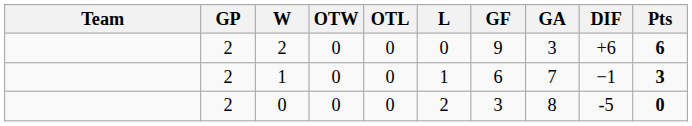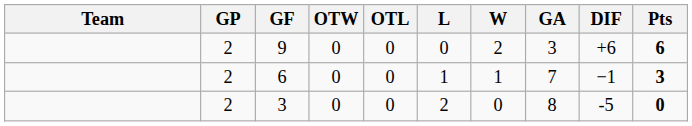columns swapped: (282, 18) <-> (498, 18)
